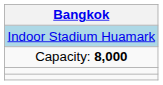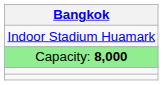(81, 36) lightblue background -> (81, 36) no background
(81, 57) no background -> (81, 57) lightgreen background
